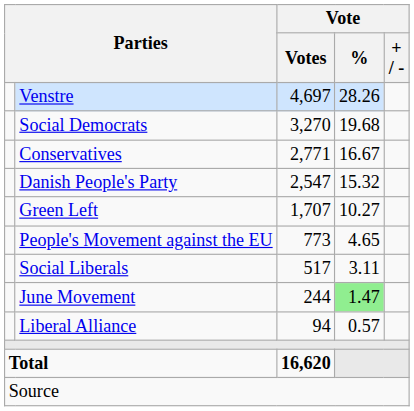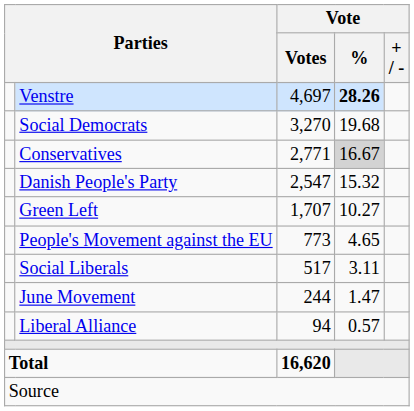(359, 96) normal -> (359, 96) bold
(359, 153) no background -> (359, 153) lightgrey background
(364, 297) lightgreen background -> (364, 297) no background
